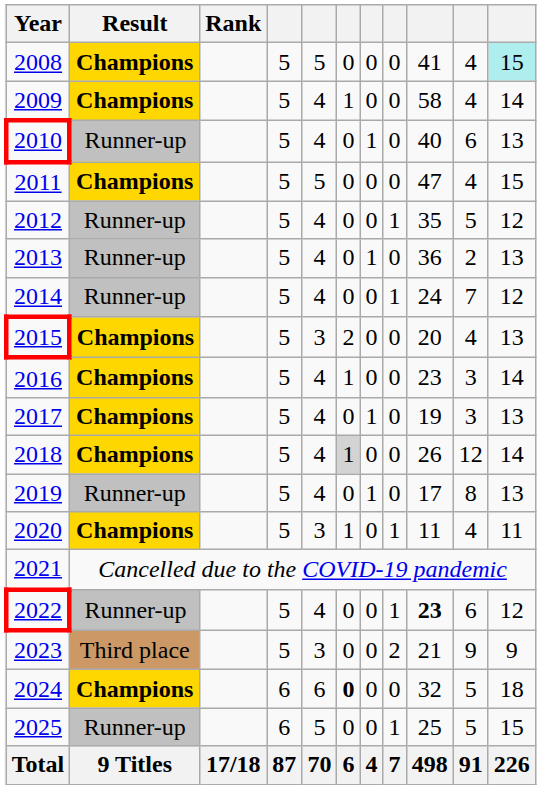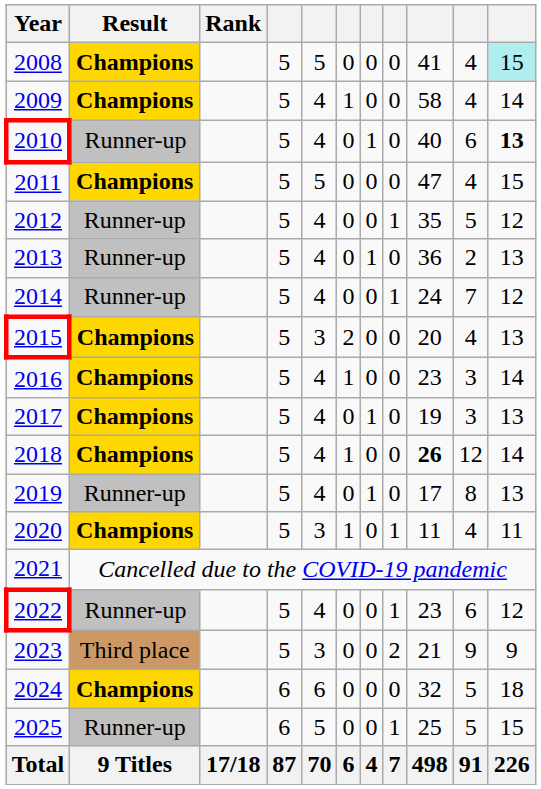(512, 140) normal -> (512, 140) bold
(348, 454) lightgrey background -> (348, 454) no background
(430, 454) normal -> (430, 454) bold
(430, 609) bold -> (430, 609) normal
(348, 688) bold -> (348, 688) normal
